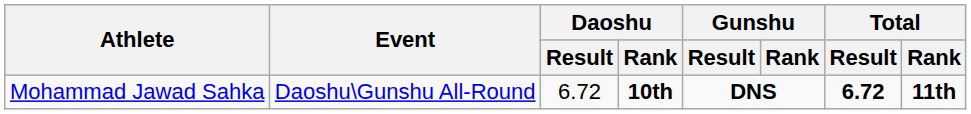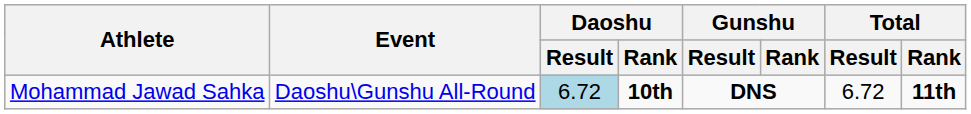(580, 92) no background -> (580, 92) lightblue background
(863, 92) bold -> (863, 92) normal
